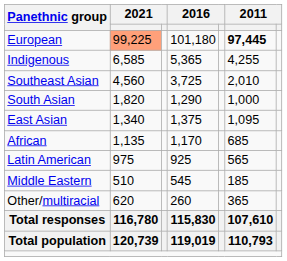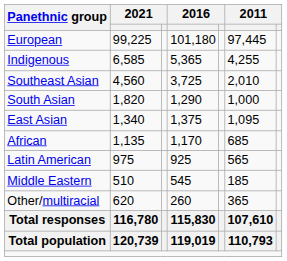(132, 40) lightsalmon background -> (132, 40) no background
(247, 40) bold -> (247, 40) normal
